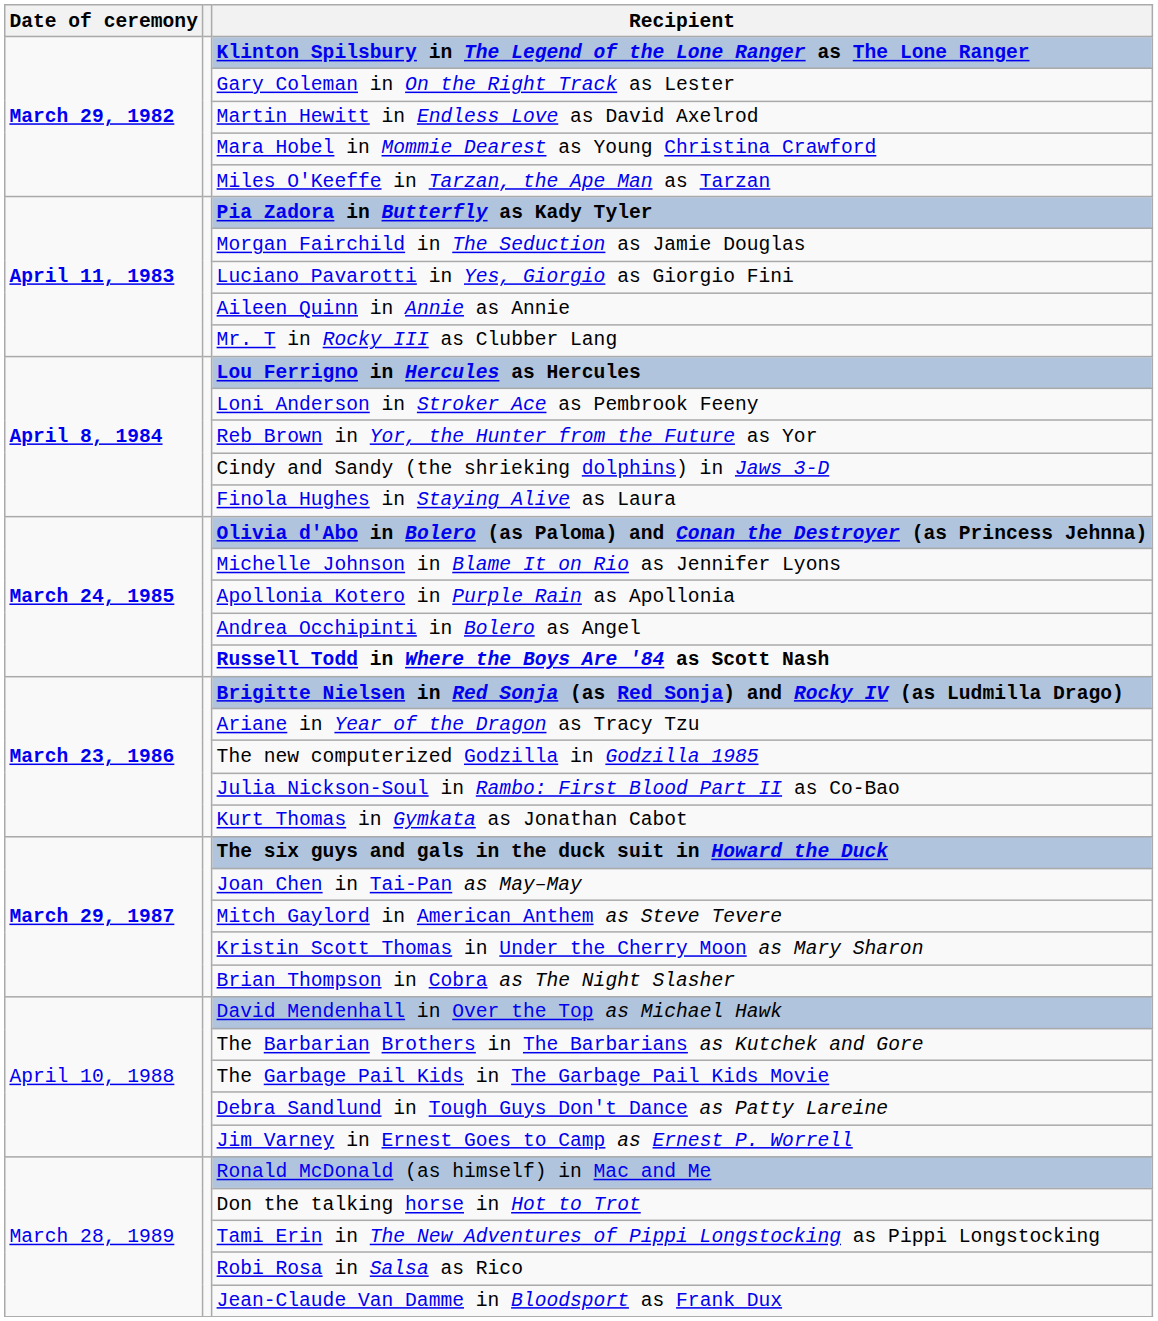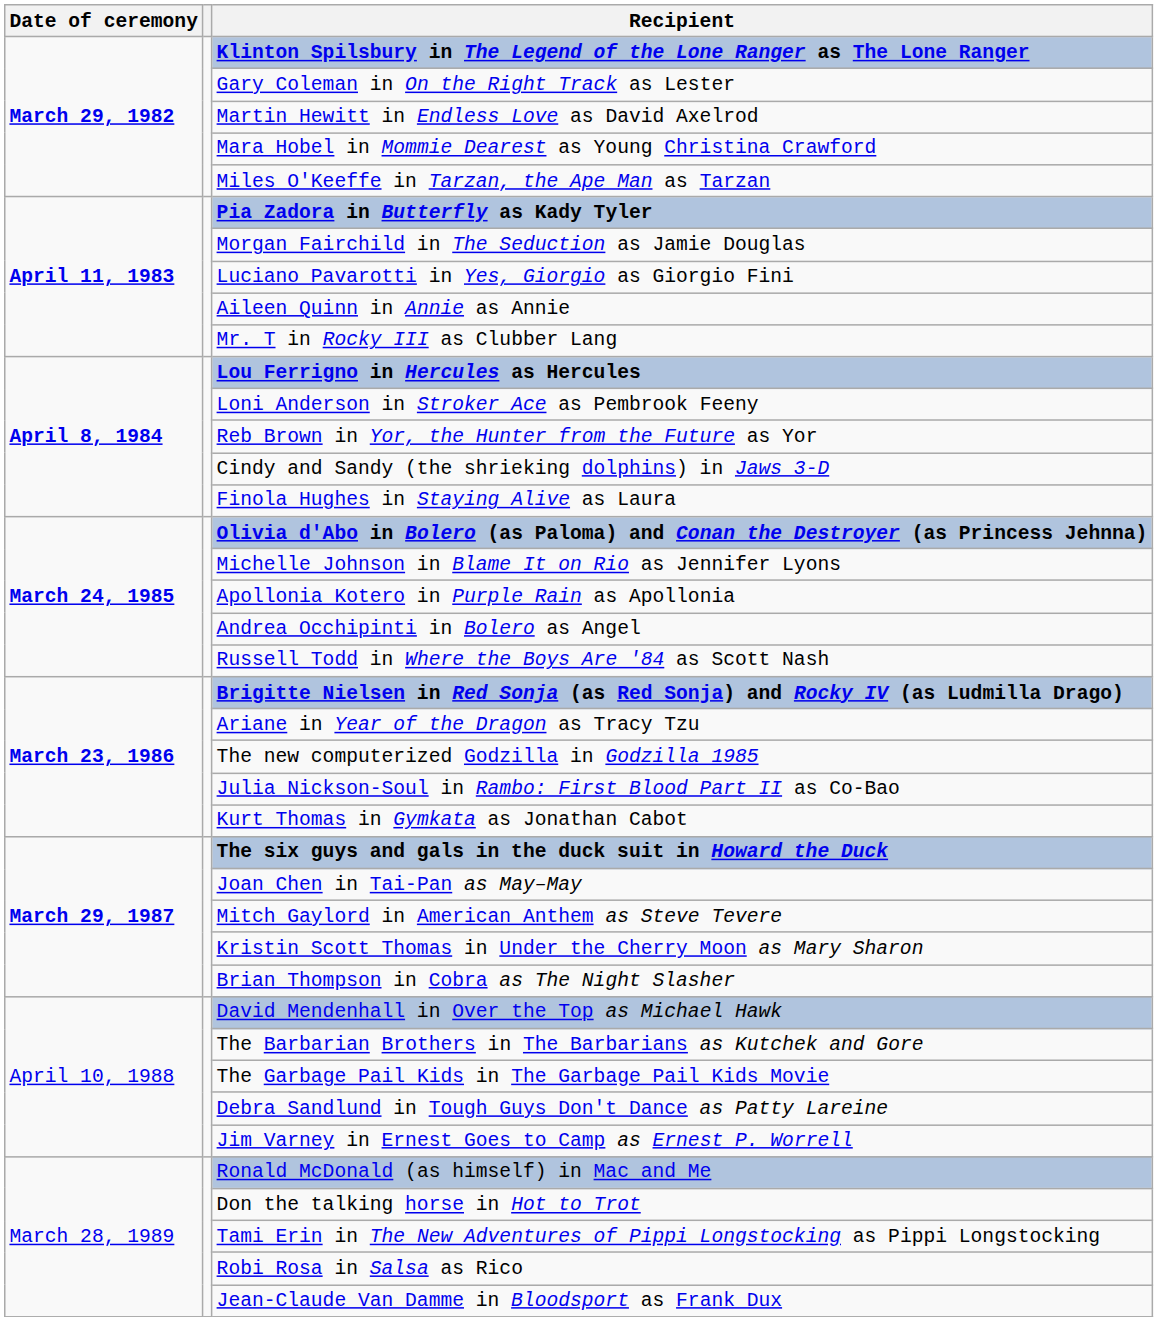(523, 661) bold -> (523, 661) normal
